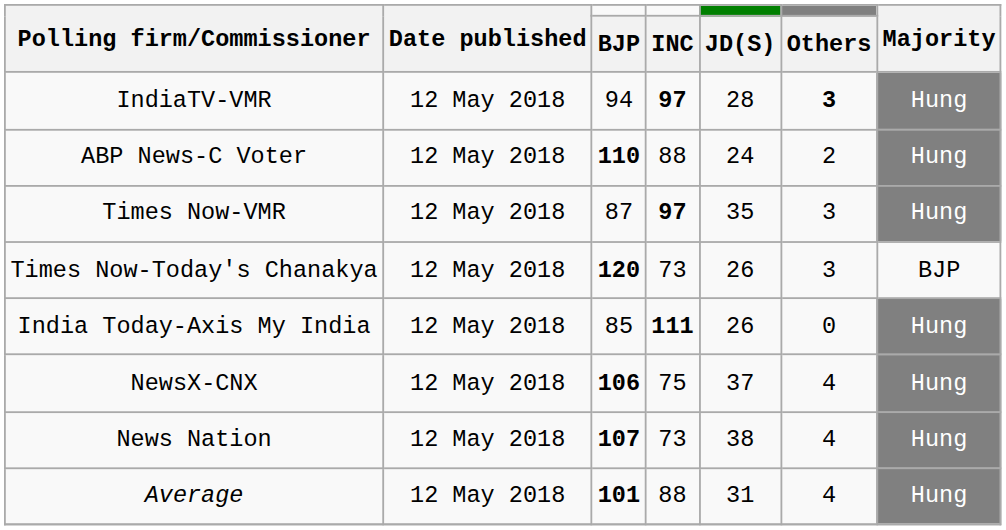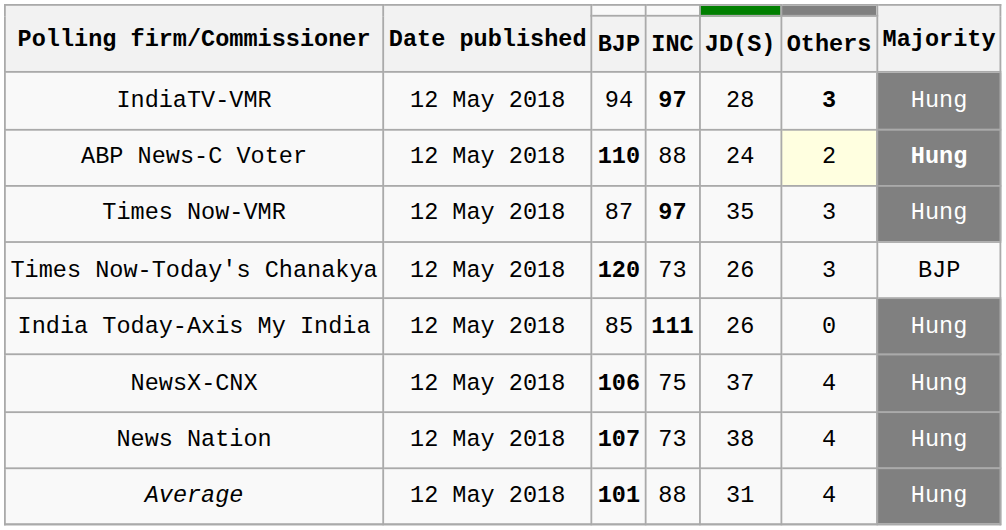(829, 157) no background -> (829, 157) lightyellow background
(939, 157) normal -> (939, 157) bold
